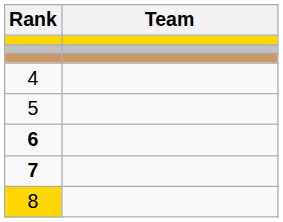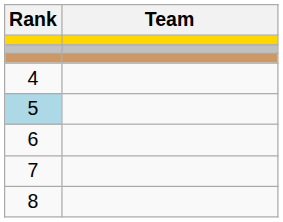(33, 108) no background -> (33, 108) lightblue background
(33, 139) bold -> (33, 139) normal
(33, 170) bold -> (33, 170) normal
(33, 201) gold background -> (33, 201) no background
